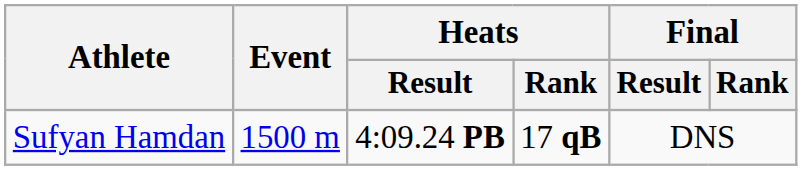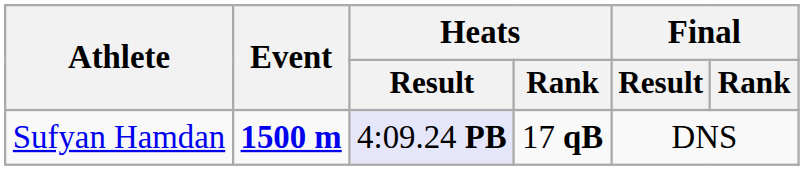(290, 137) normal -> (291, 137) bold
(430, 137) no background -> (432, 137) lavender background
